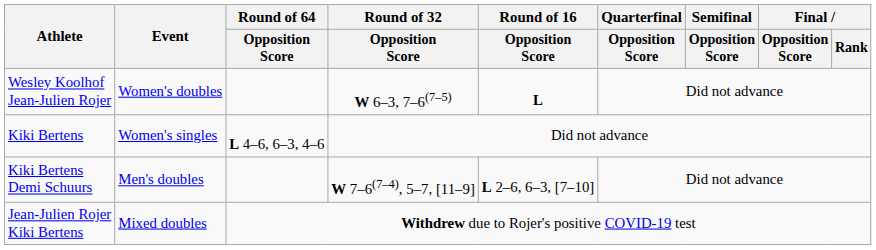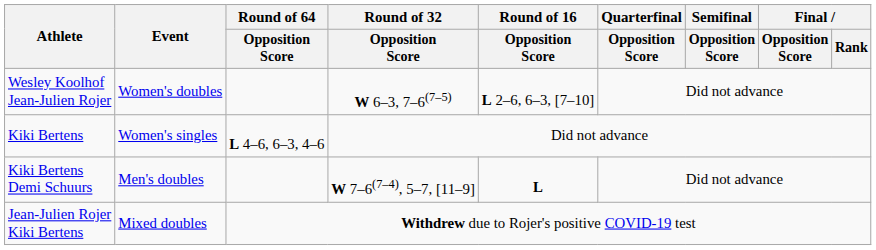(538, 100) L -> (538, 100) L 2–6, 6–3, [7–10]
(538, 188) L 2–6, 6–3, [7–10] -> (538, 188) L
